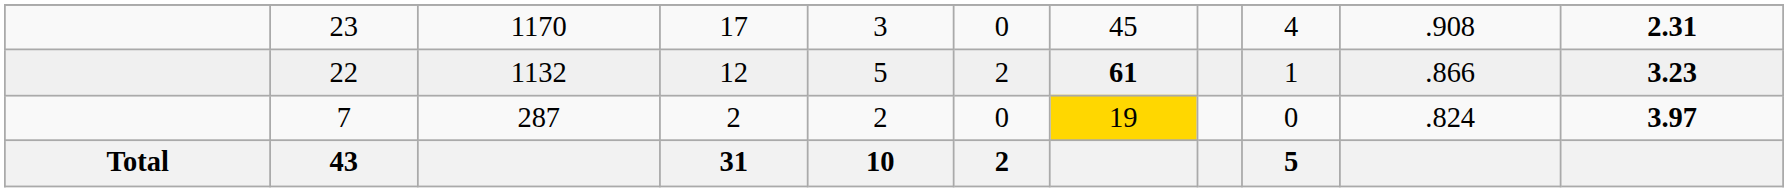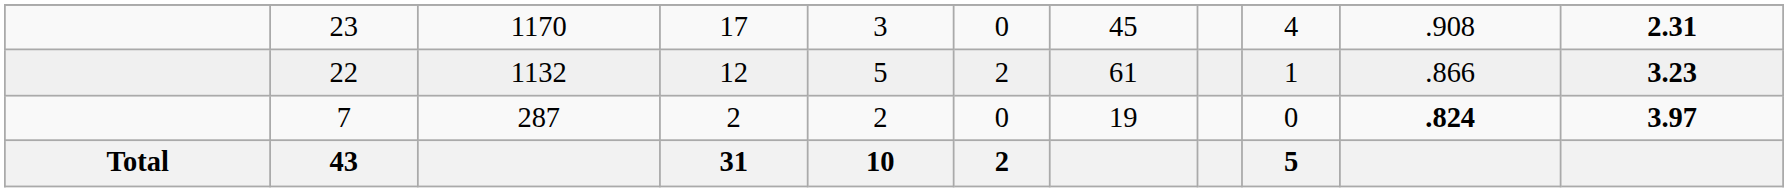(1123, 72) bold -> (1123, 72) normal
(1123, 117) gold background -> (1123, 117) no background
(1450, 117) normal -> (1450, 117) bold
